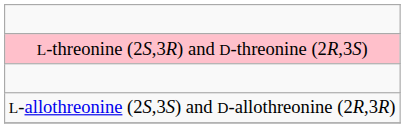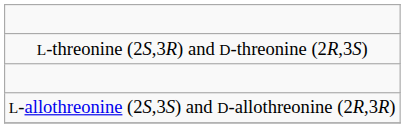(202, 48) pink background -> (202, 48) no background
